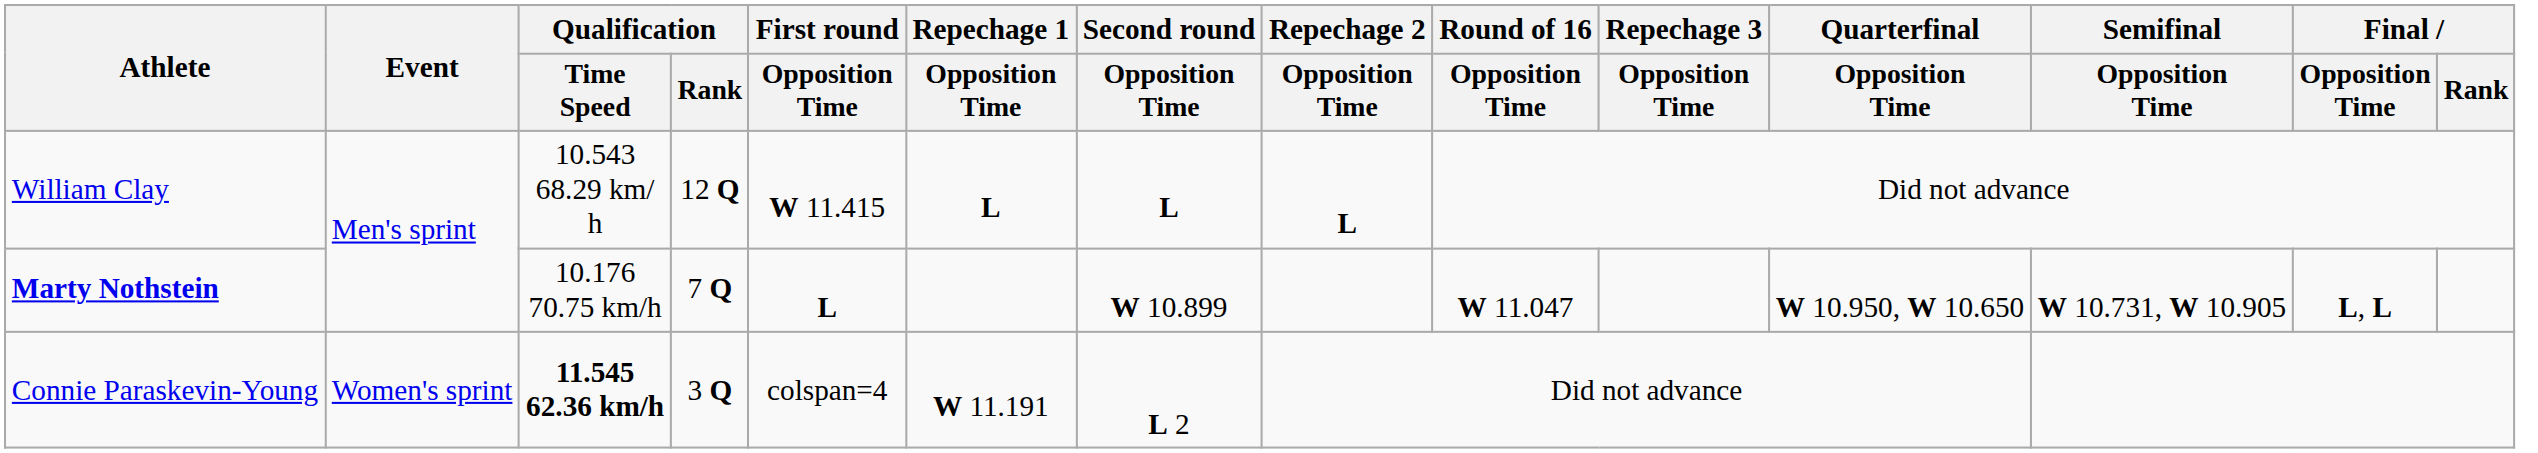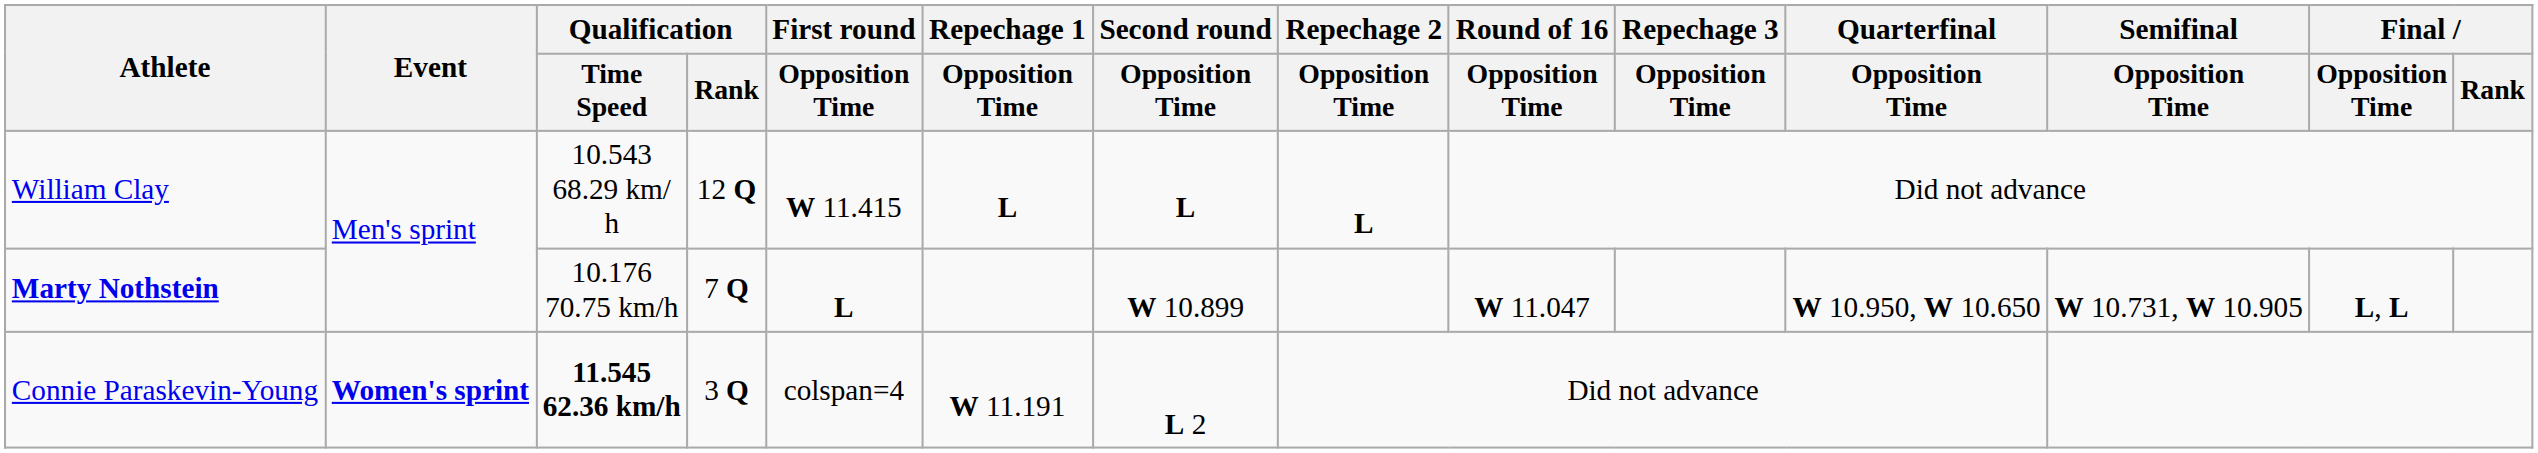(422, 389) normal -> (430, 389) bold
